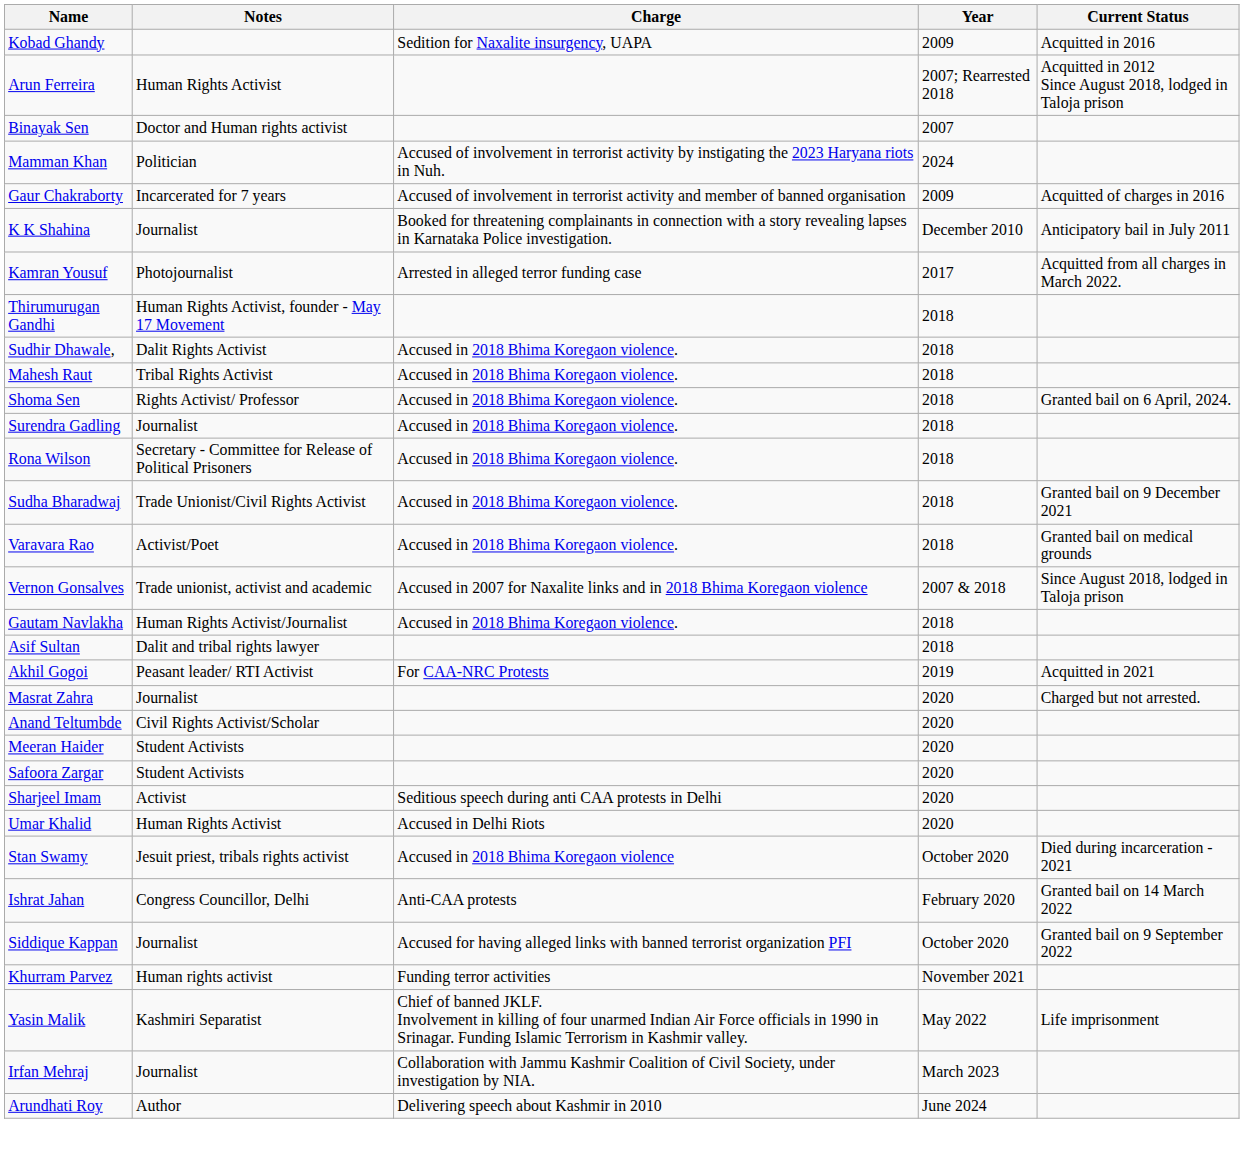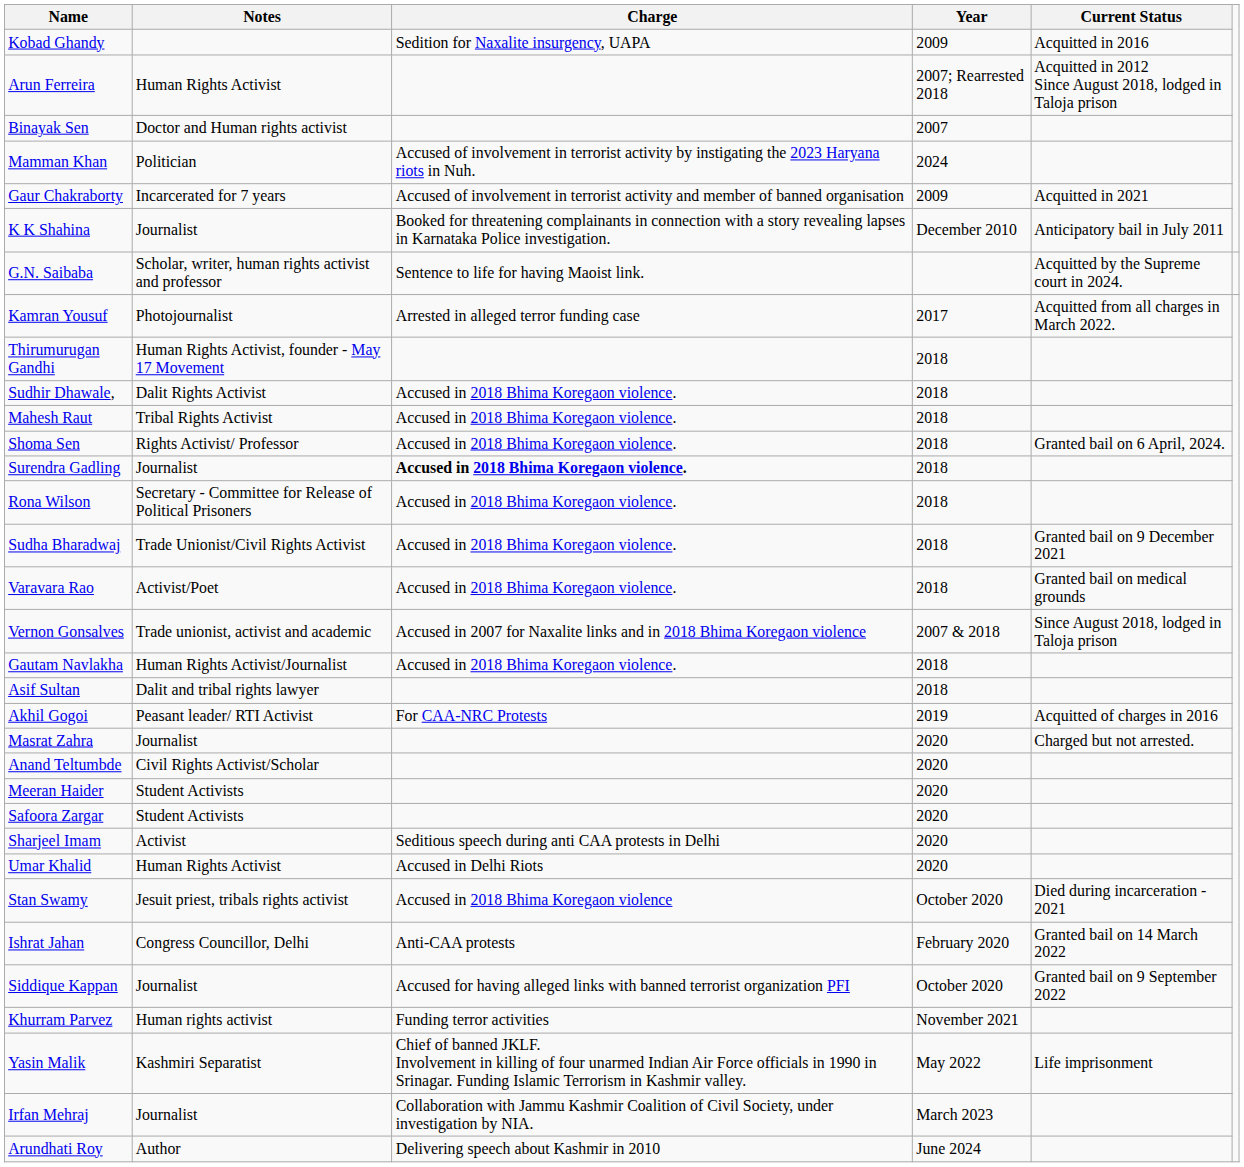(1132, 196) Acquitted of charges in 2016 -> (1092, 196) Acquitted in 2021
+ row: (51, 273)
(538, 425) normal -> (541, 468) bold
(1098, 672) Acquitted in 2021 -> (1126, 715) Acquitted of charges in 2016
